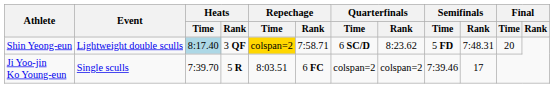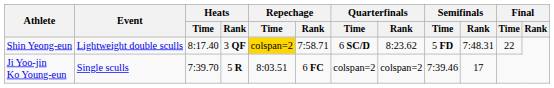(203, 46) lightblue background -> (203, 46) no background
(509, 46) 20 -> (509, 46) 22
